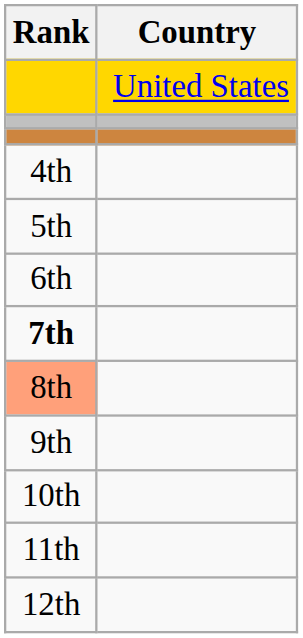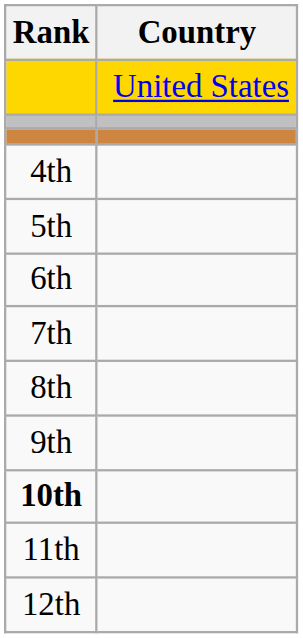(51, 333) bold -> (51, 333) normal
(51, 387) lightsalmon background -> (51, 387) no background
(51, 495) normal -> (51, 495) bold
